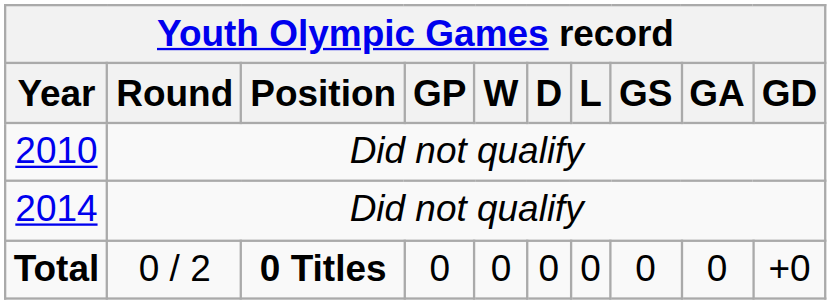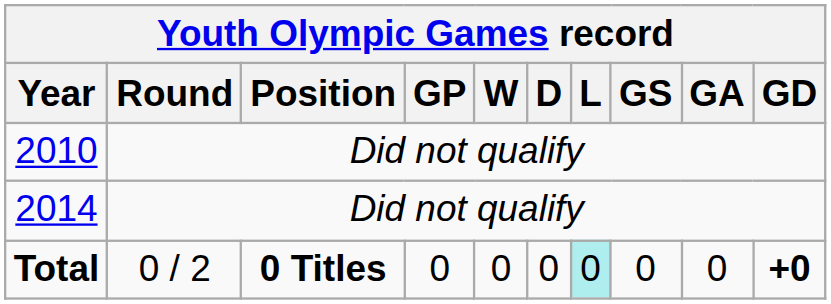(591, 268) no background -> (591, 268) paleturquoise background
(790, 268) normal -> (790, 268) bold
